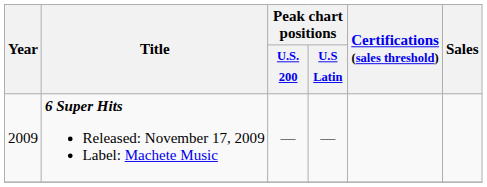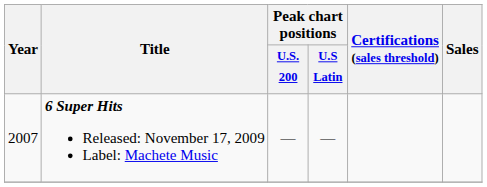(23, 138) 2009 -> (23, 138) 2007
